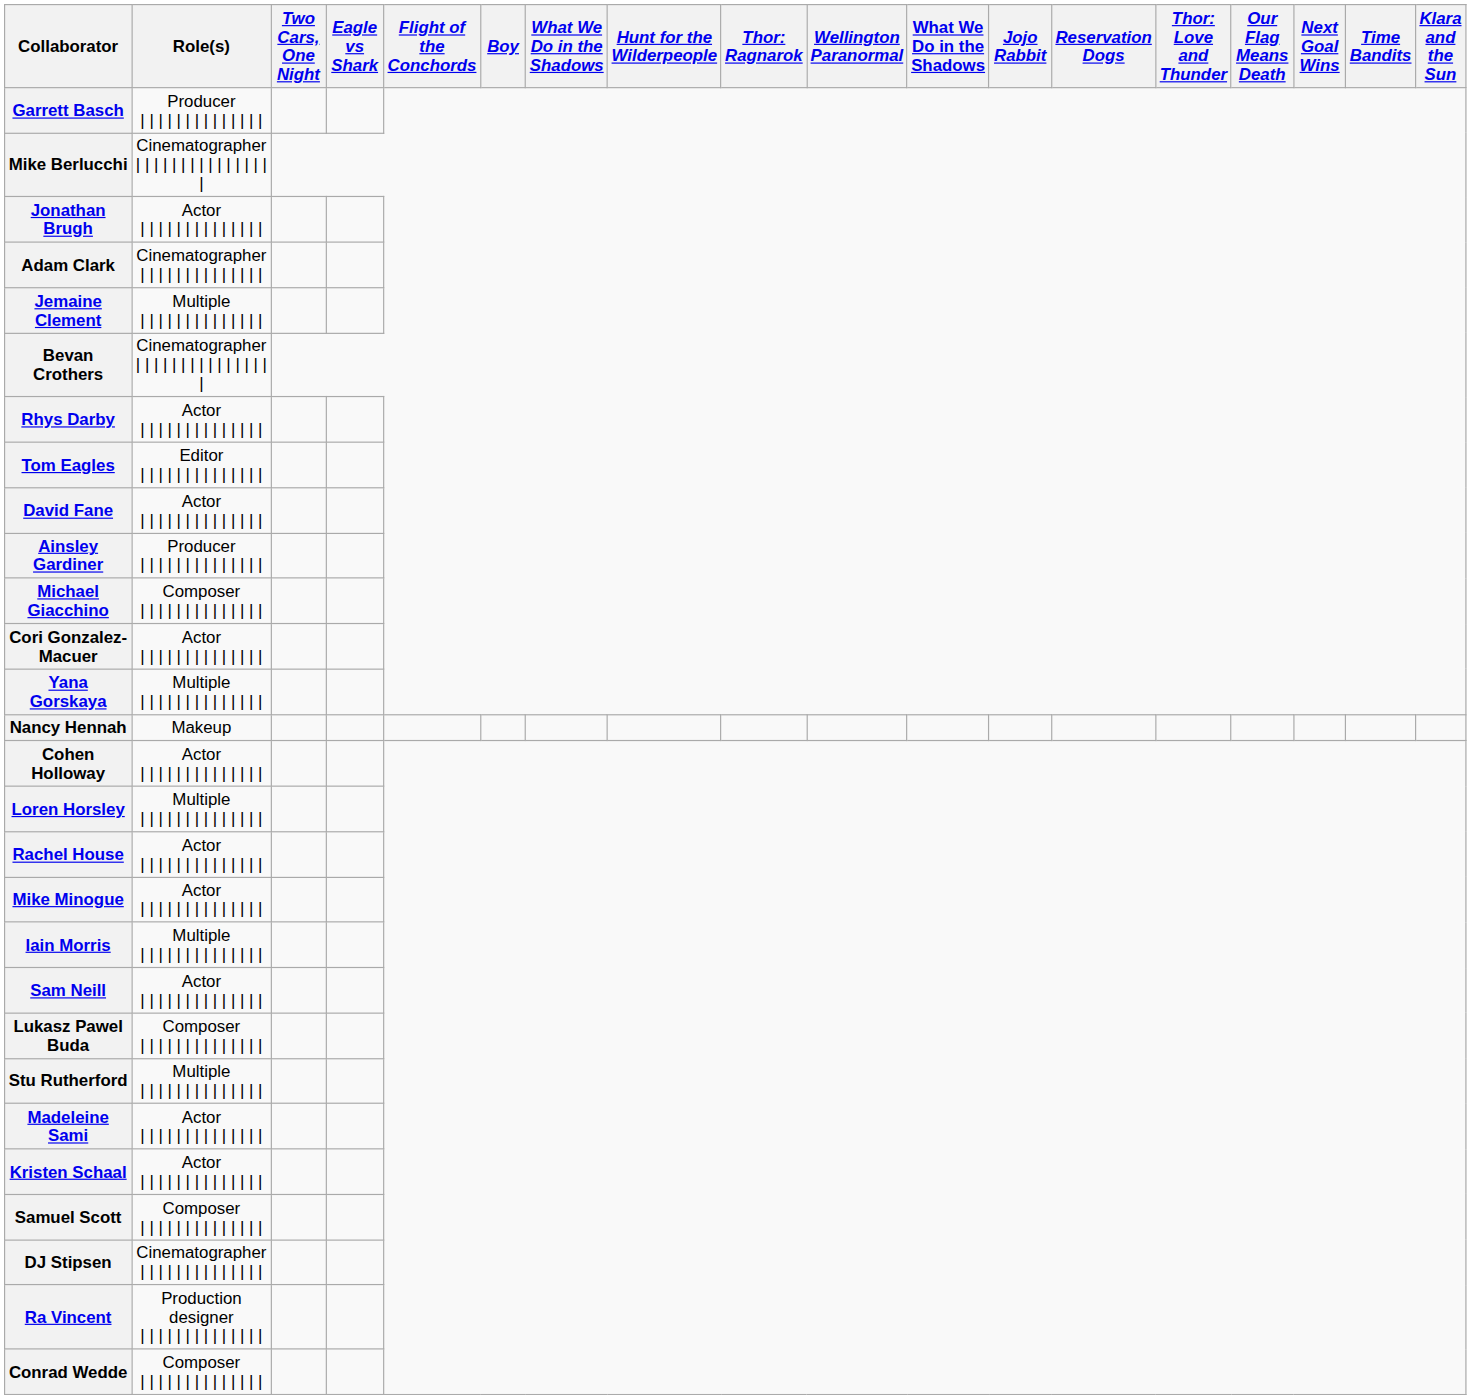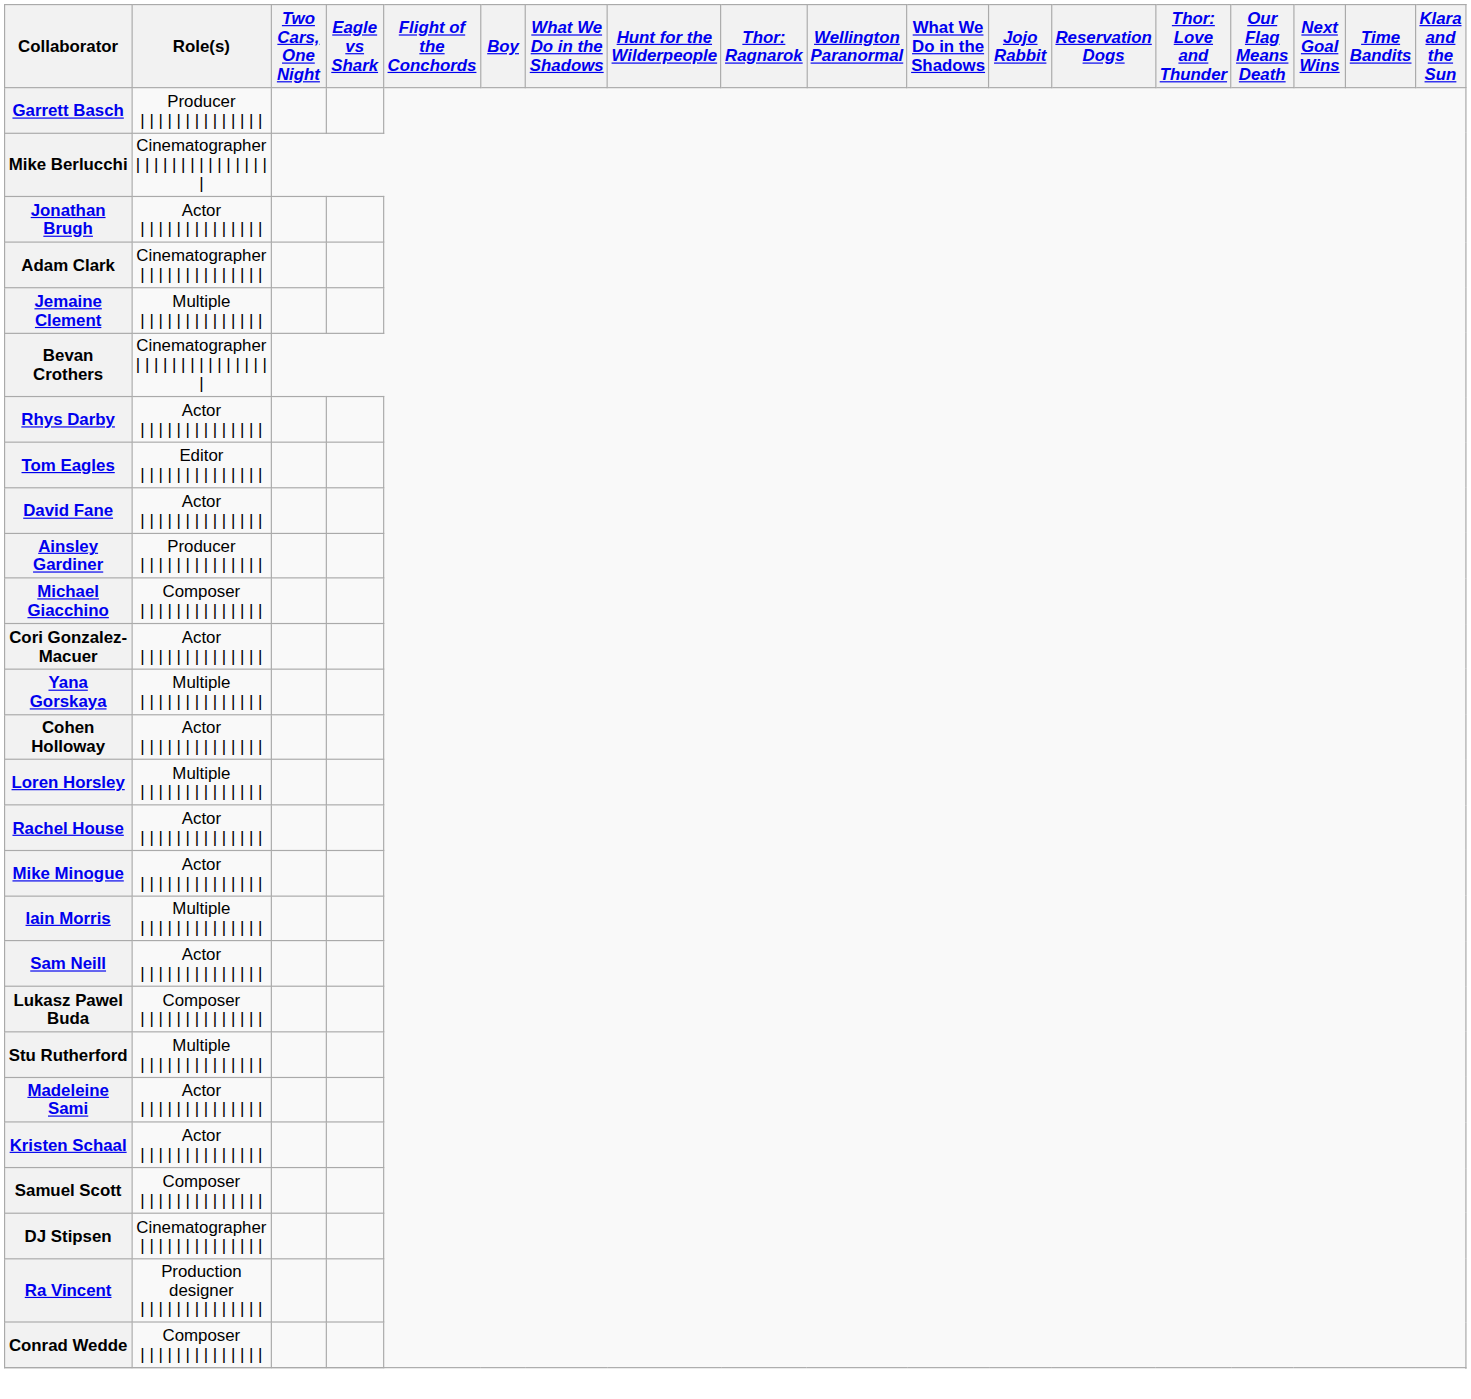- row: (68, 728)
